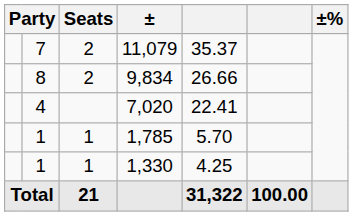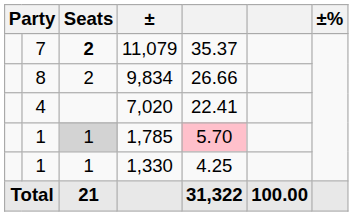(89, 48) normal -> (89, 48) bold
(89, 136) no background -> (89, 136) lightgrey background
(214, 136) no background -> (214, 136) pink background
